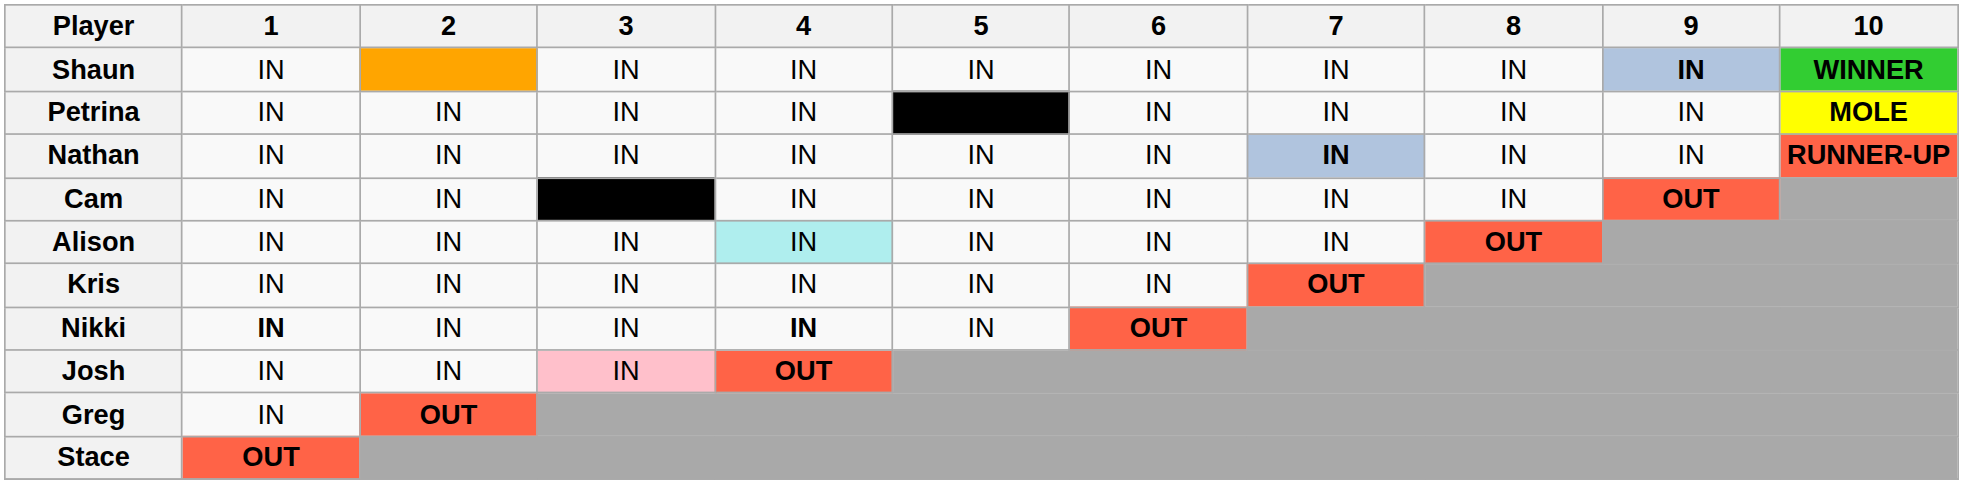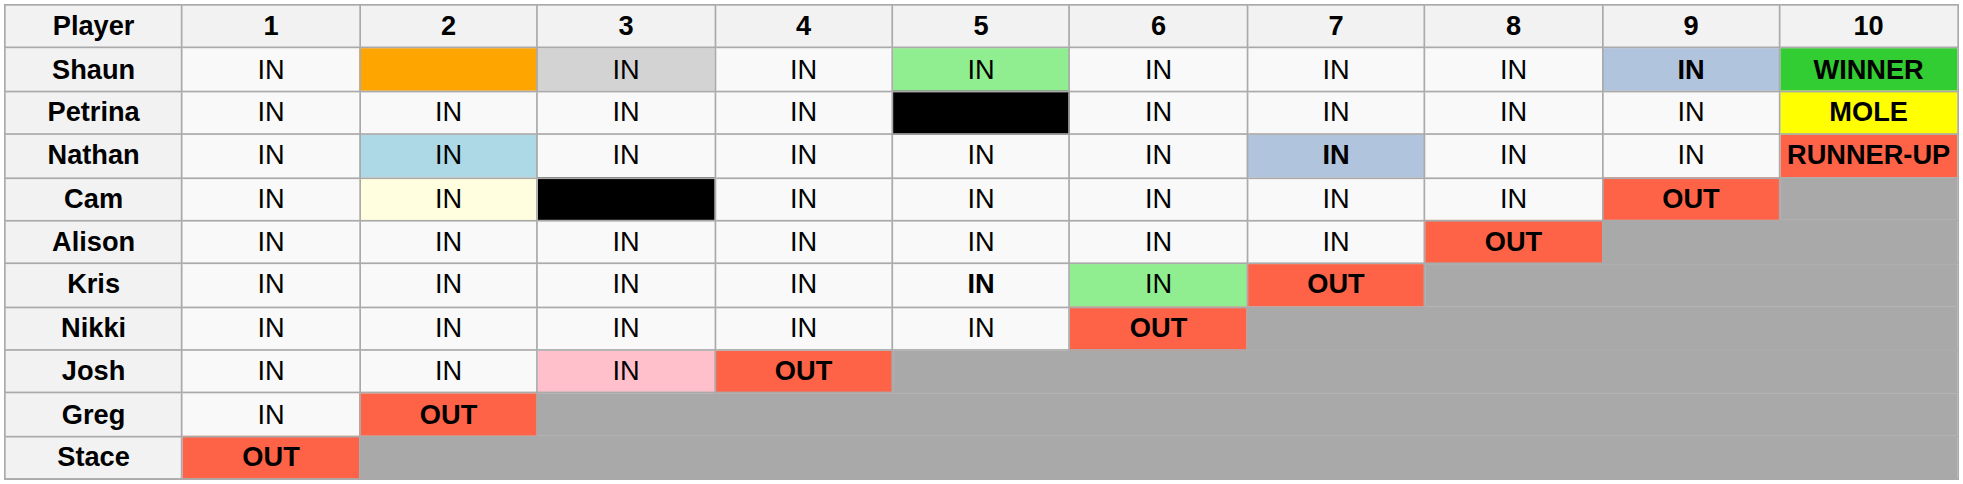(626, 69) no background -> (626, 69) lightgrey background
(981, 69) no background -> (981, 69) lightgreen background
(449, 155) no background -> (449, 155) lightblue background
(449, 198) no background -> (449, 198) lightyellow background
(804, 241) paleturquoise background -> (804, 241) no background
(981, 284) normal -> (981, 284) bold
(1159, 284) no background -> (1159, 284) lightgreen background
(271, 328) bold -> (271, 328) normal
(804, 328) bold -> (804, 328) normal
